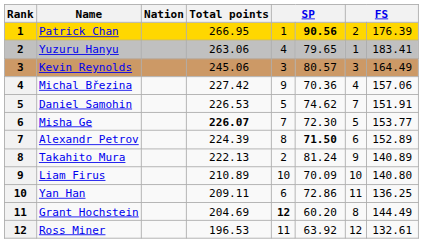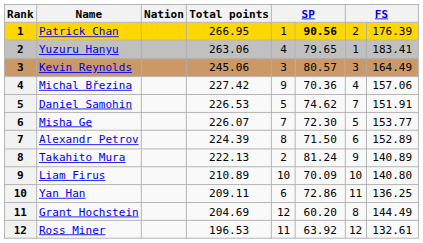(229, 121) bold -> (229, 121) normal
(320, 139) bold -> (320, 139) normal
(284, 212) bold -> (284, 212) normal
